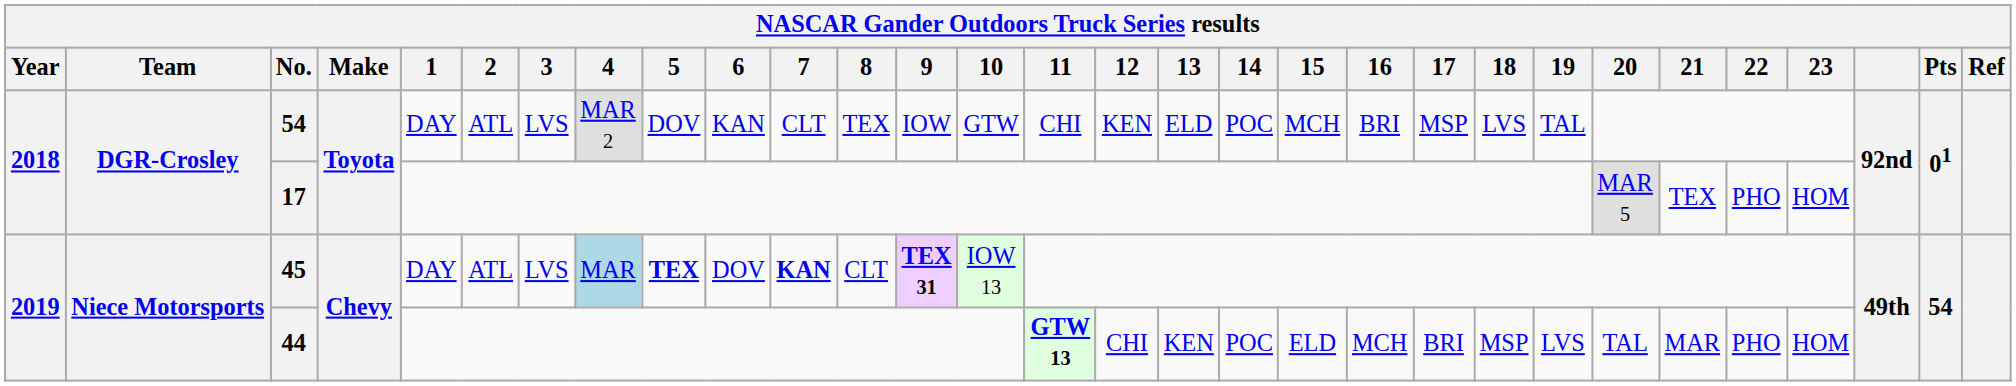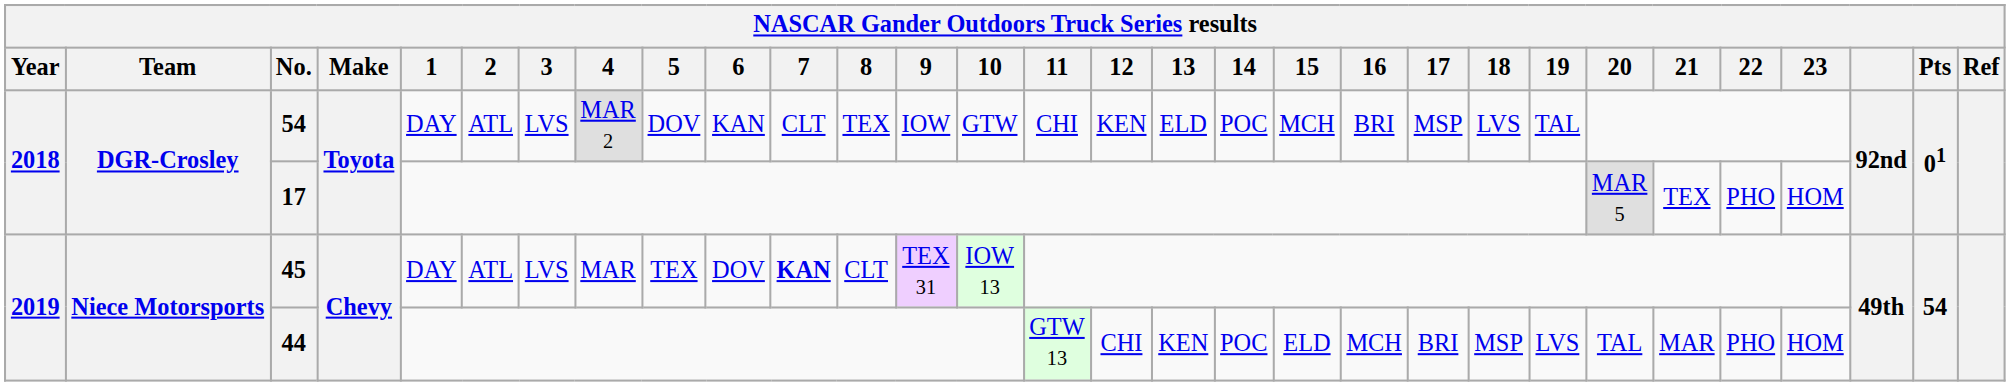(608, 270) lightblue background -> (608, 270) no background
(674, 270) bold -> (674, 270) normal
(927, 270) bold -> (926, 269) normal
(1060, 343) bold -> (1057, 342) normal
